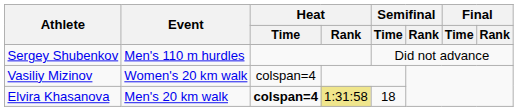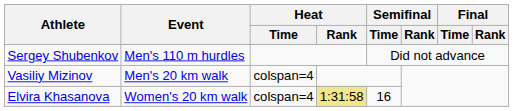(186, 76) Women's 20 km walk -> (176, 76) Men's 20 km walk
(176, 97) Men's 20 km walk -> (186, 97) Women's 20 km walk
(286, 97) bold -> (284, 97) normal
(388, 97) 18 -> (384, 97) 16
